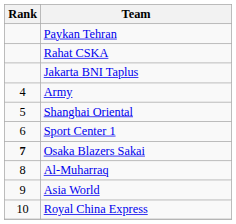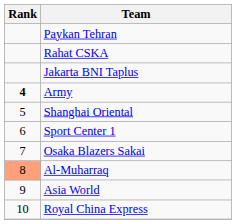(23, 92) normal -> (23, 92) bold
(23, 151) bold -> (23, 151) normal
(23, 170) no background -> (23, 170) lightsalmon background
